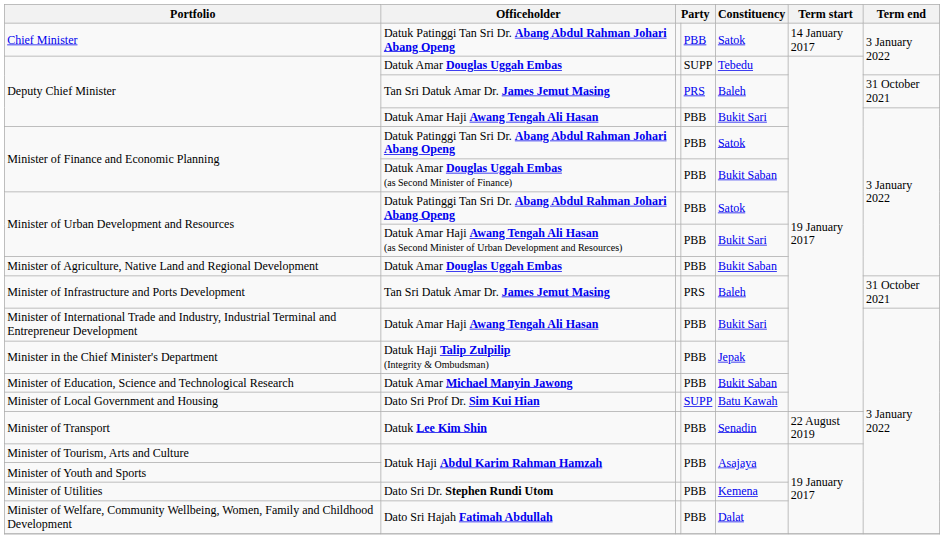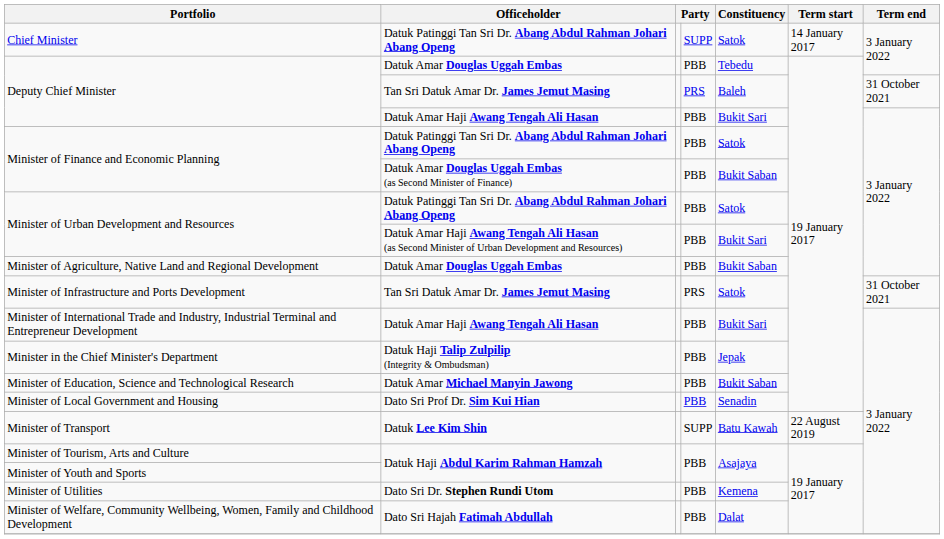(695, 39) PBB -> (698, 39) SUPP
(698, 65) SUPP -> (695, 65) PBB
(732, 292) Baleh -> (732, 292) Satok
(698, 401) SUPP -> (695, 401) PBB
(748, 401) Batu Kawah -> (737, 401) Senadin
(695, 427) PBB -> (698, 427) SUPP
(737, 427) Senadin -> (748, 427) Batu Kawah
